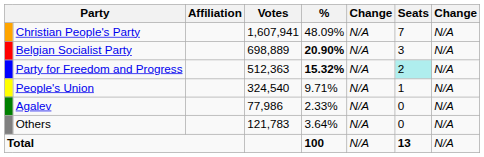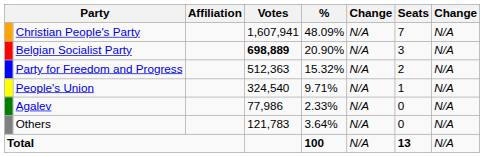(268, 50) normal -> (268, 50) bold
(324, 50) bold -> (324, 50) normal
(324, 69) bold -> (324, 69) normal
(401, 69) paleturquoise background -> (401, 69) no background
